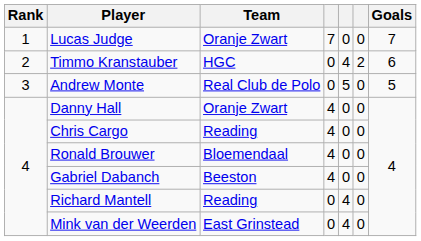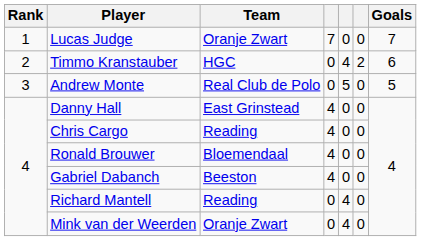(245, 108) Oranje Zwart -> (251, 108) East Grinstead
(251, 223) East Grinstead -> (245, 223) Oranje Zwart
